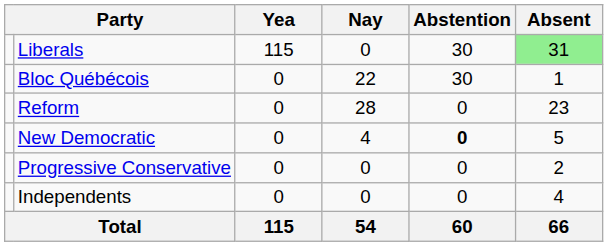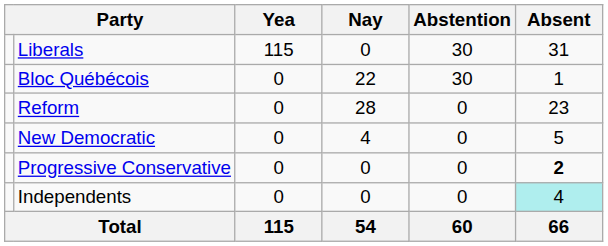(559, 49) lightgreen background -> (559, 49) no background
(462, 138) bold -> (462, 138) normal
(559, 168) normal -> (559, 168) bold
(559, 197) no background -> (559, 197) paleturquoise background
